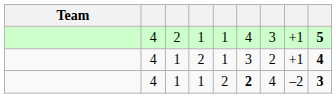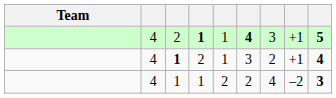(201, 37) normal -> (201, 37) bold
(249, 37) normal -> (249, 37) bold
(177, 59) normal -> (177, 59) bold
(249, 81) bold -> (249, 81) normal
